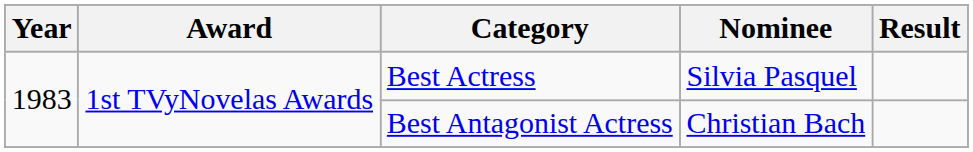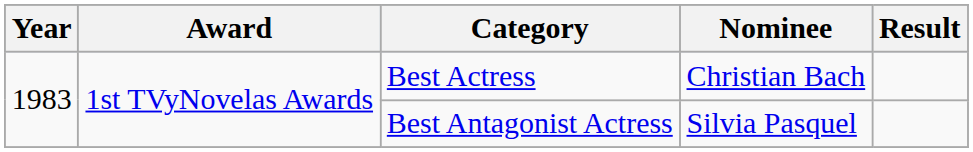(772, 75) Silvia Pasquel -> (776, 75) Christian Bach
(776, 123) Christian Bach -> (772, 123) Silvia Pasquel
